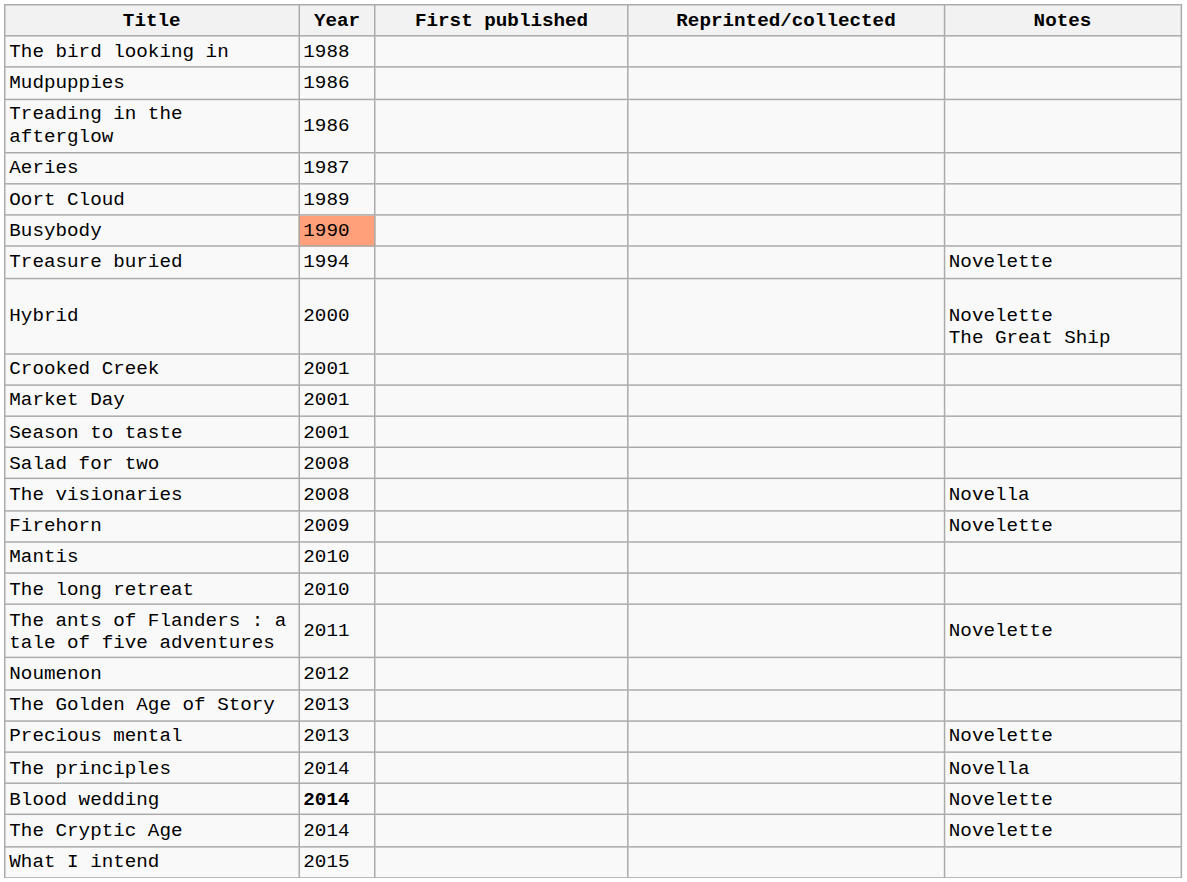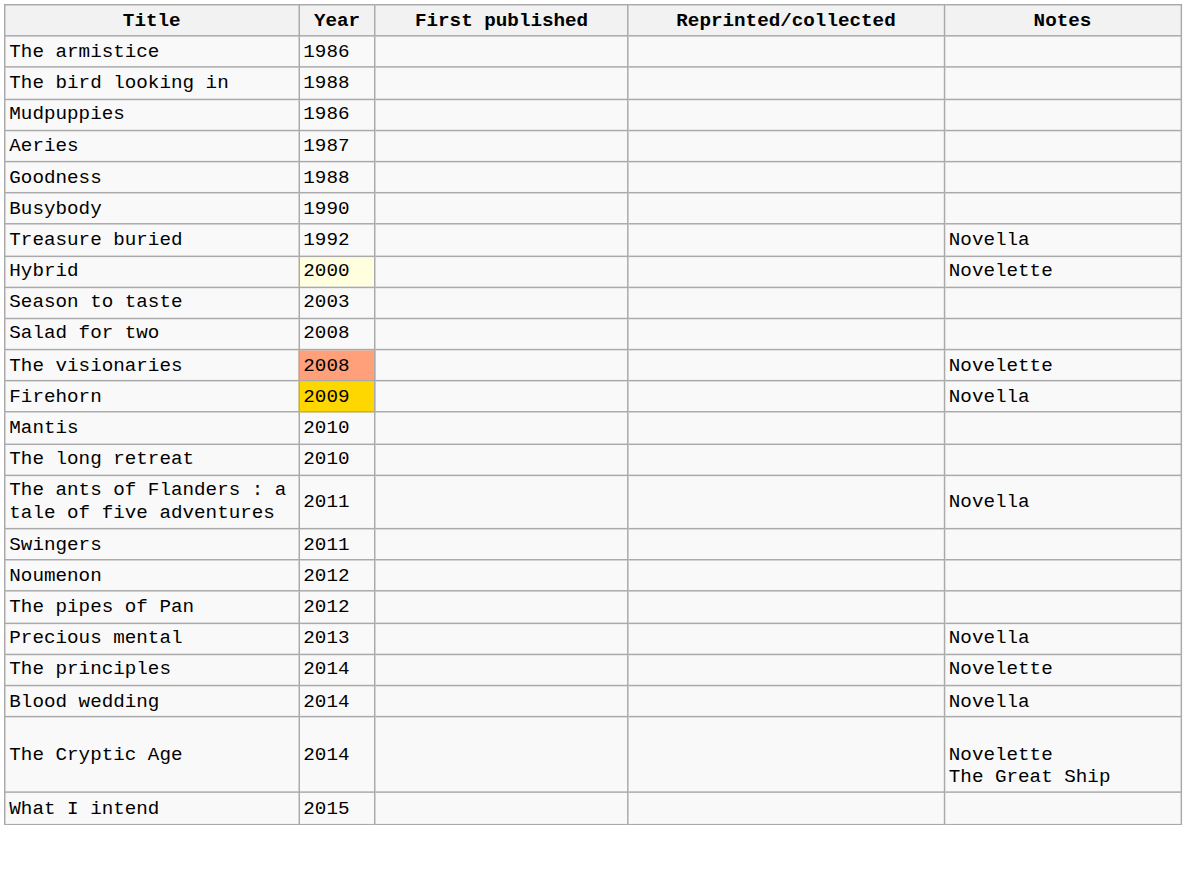+ row: (84, 52)
- row: (96, 126)
+ row: (56, 177)
- row: (67, 199)
(326, 231) lightsalmon background -> (326, 209) no background
(326, 262) 1994 -> (326, 240) 1992
(1001, 262) Novelette -> (989, 240) Novella
(326, 316) no background -> (326, 271) lightyellow background
(1030, 327) Novelette The Great Ship -> (1001, 271) Novelette
- row: (84, 369)
- row: (67, 401)
(326, 432) 2001 -> (326, 303) 2003
(326, 495) no background -> (326, 365) lightsalmon background
(989, 495) Novella -> (1001, 365) Novelette
(326, 526) no background -> (326, 397) gold background
(1001, 526) Novelette -> (989, 397) Novella
(1001, 631) Novelette -> (989, 502) Novella
+ row: (56, 544)
+ row: (102, 607)
- row: (142, 705)
(1001, 736) Novelette -> (989, 638) Novella
(989, 768) Novella -> (1001, 670) Novelette
(326, 799) bold -> (326, 701) normal
(1001, 799) Novelette -> (989, 701) Novella
(1001, 830) Novelette -> (1030, 766) Novelette The Great Ship
